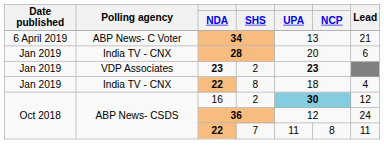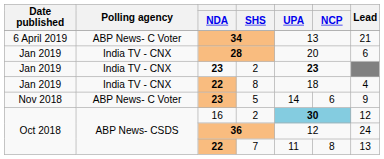(137, 69) VDP Associates -> (137, 69) India TV - CNX
+ row: (217, 100)
(365, 131) 11 -> (365, 146) 13
